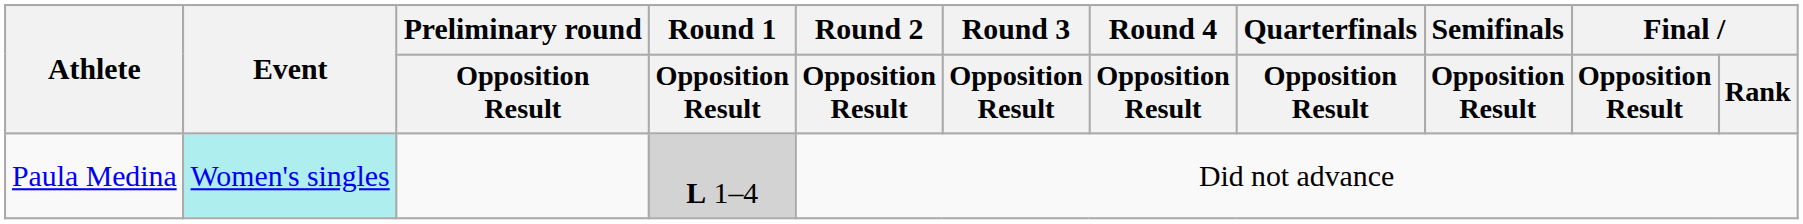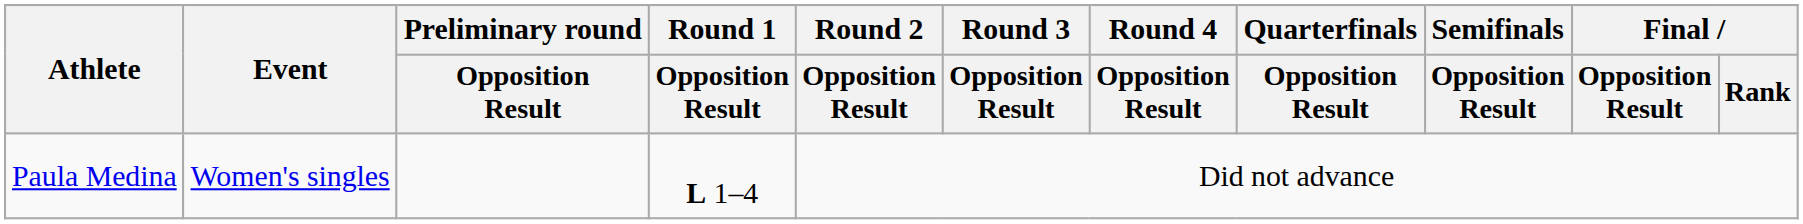(290, 175) paleturquoise background -> (290, 175) no background
(722, 193) lightgrey background -> (722, 193) no background
